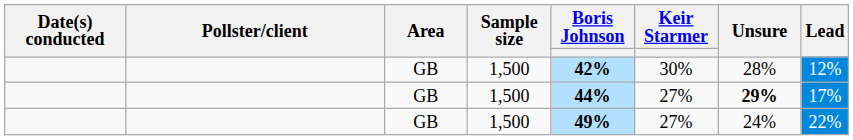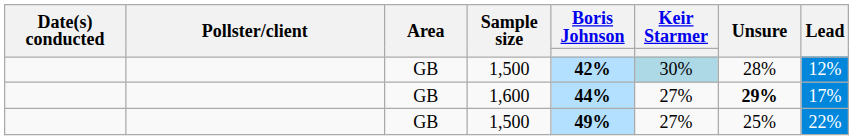(676, 70) no background -> (676, 70) lightblue background
(509, 96) 1,500 -> (509, 96) 1,600
(759, 122) 24% -> (759, 122) 25%
